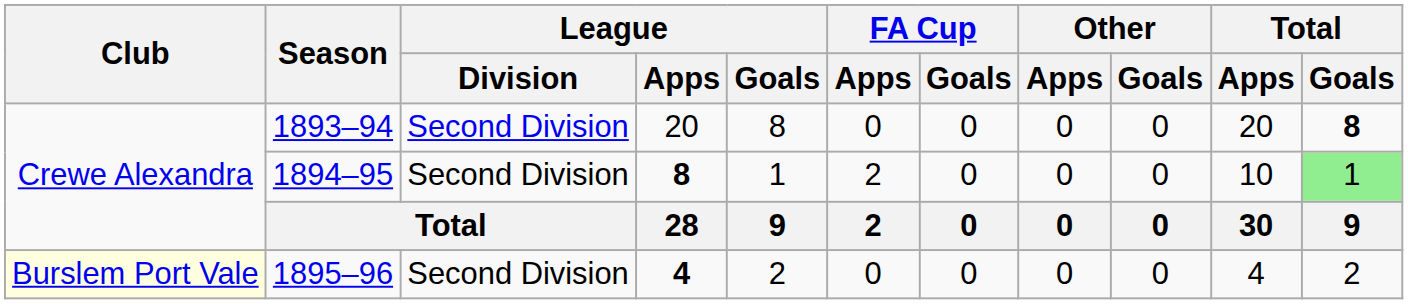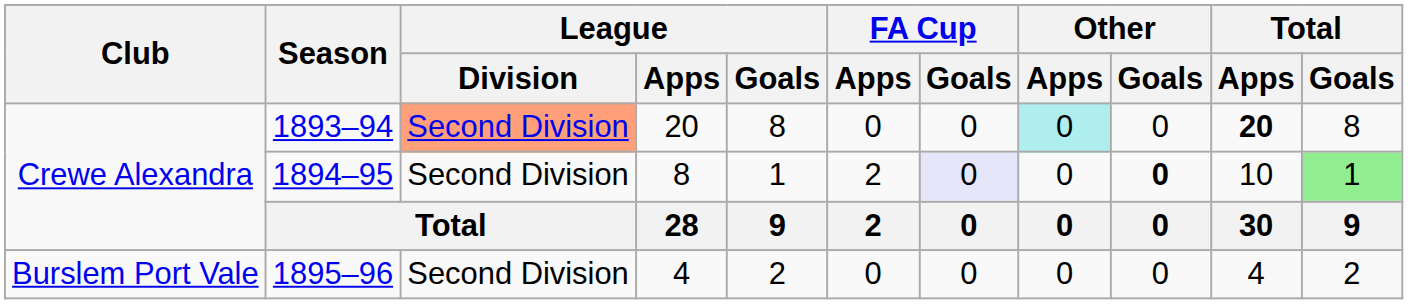(518, 126) no background -> (518, 126) lightsalmon background
(1065, 126) no background -> (1065, 126) paleturquoise background
(1256, 126) normal -> (1256, 126) bold
(1352, 126) bold -> (1352, 126) normal
(682, 175) bold -> (682, 175) normal
(969, 175) no background -> (969, 175) lavender background
(1160, 175) normal -> (1160, 175) bold
(135, 273) lightyellow background -> (135, 273) no background
(682, 273) bold -> (682, 273) normal
